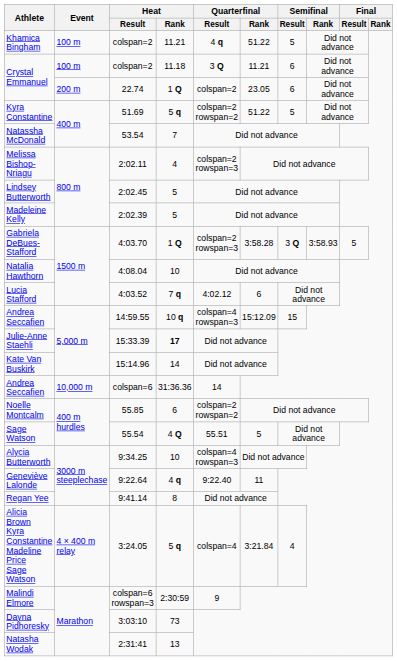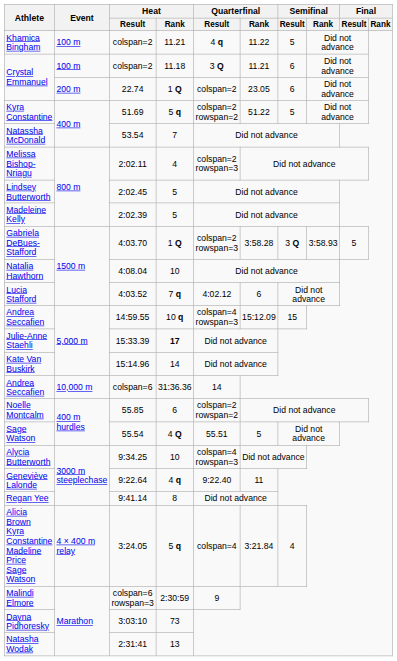(259, 43) 51.22 -> (259, 43) 11.22
